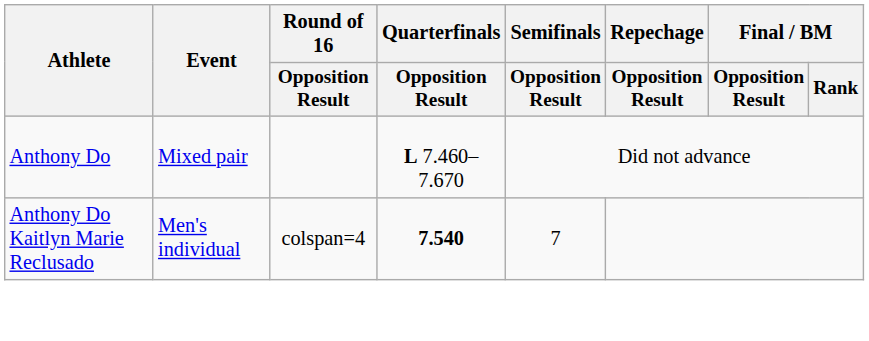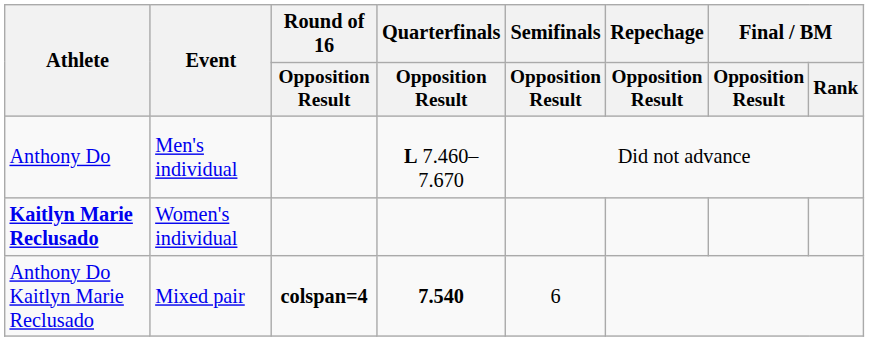(203, 157) Mixed pair -> (196, 157) Men's individual
+ row: (71, 226)
(199, 238) Men's individual -> (200, 296) Mixed pair
(323, 238) normal -> (324, 296) bold
(556, 238) 7 -> (555, 296) 6
